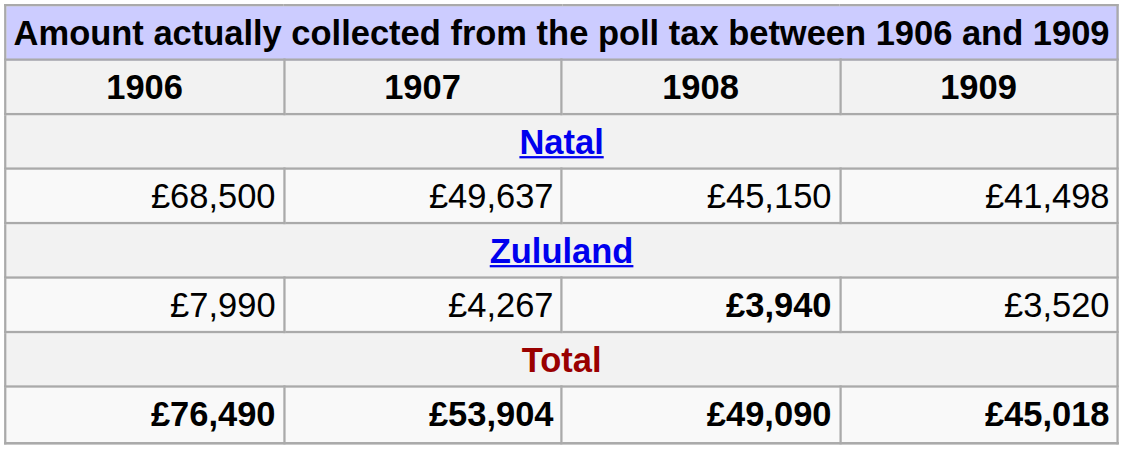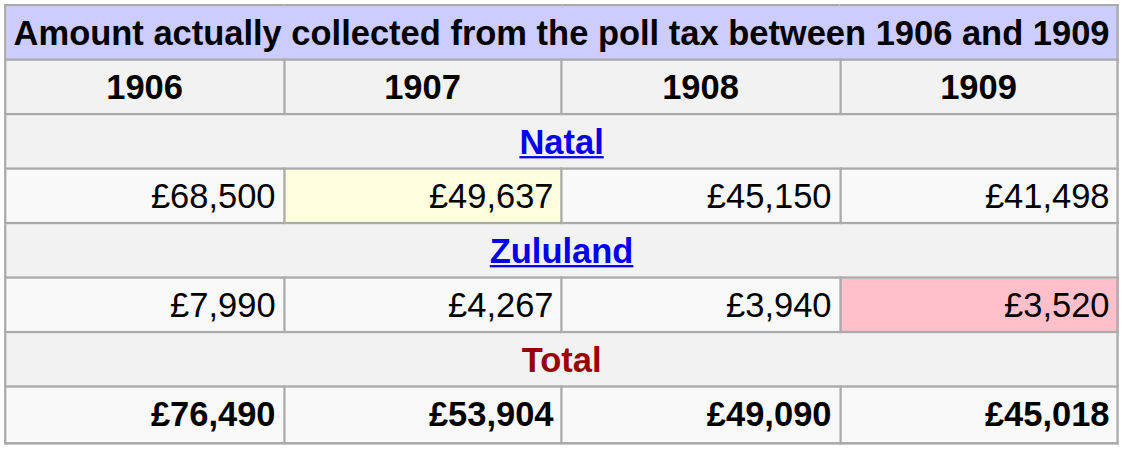(491, 196) no background -> (491, 196) lightyellow background
(779, 306) bold -> (779, 306) normal
(1057, 306) no background -> (1057, 306) pink background
